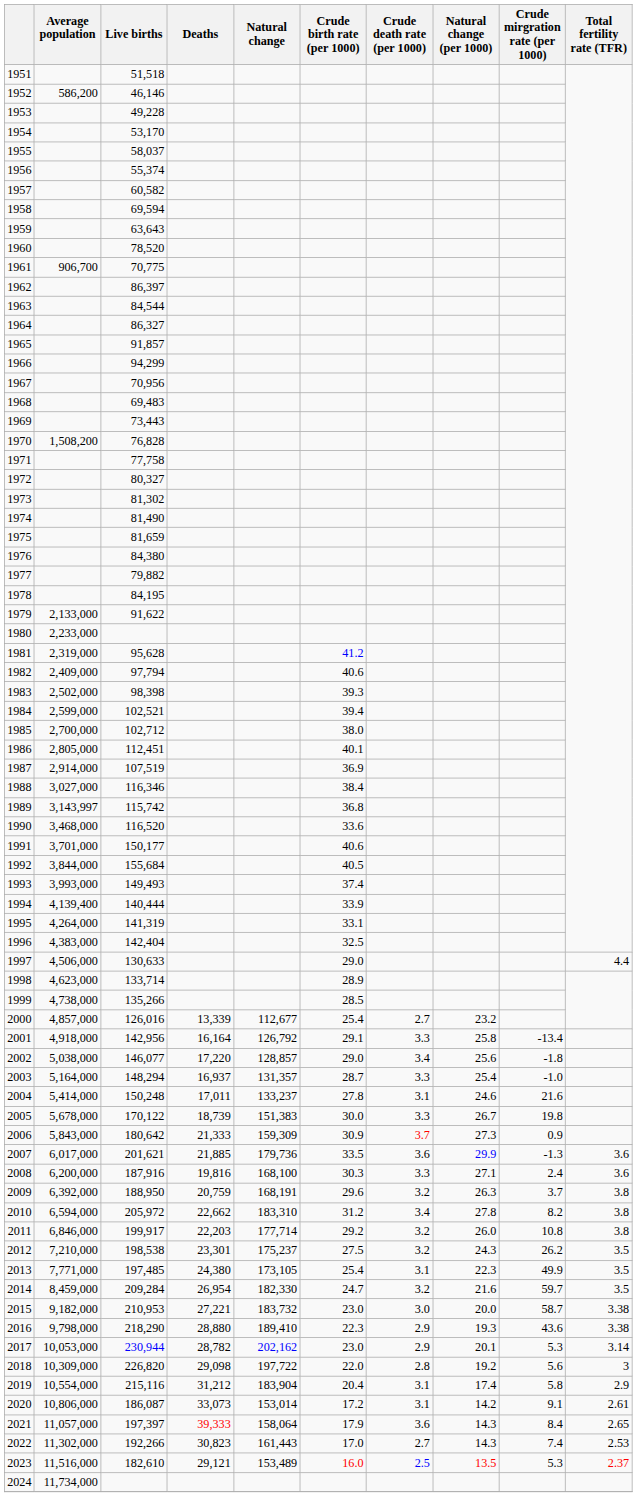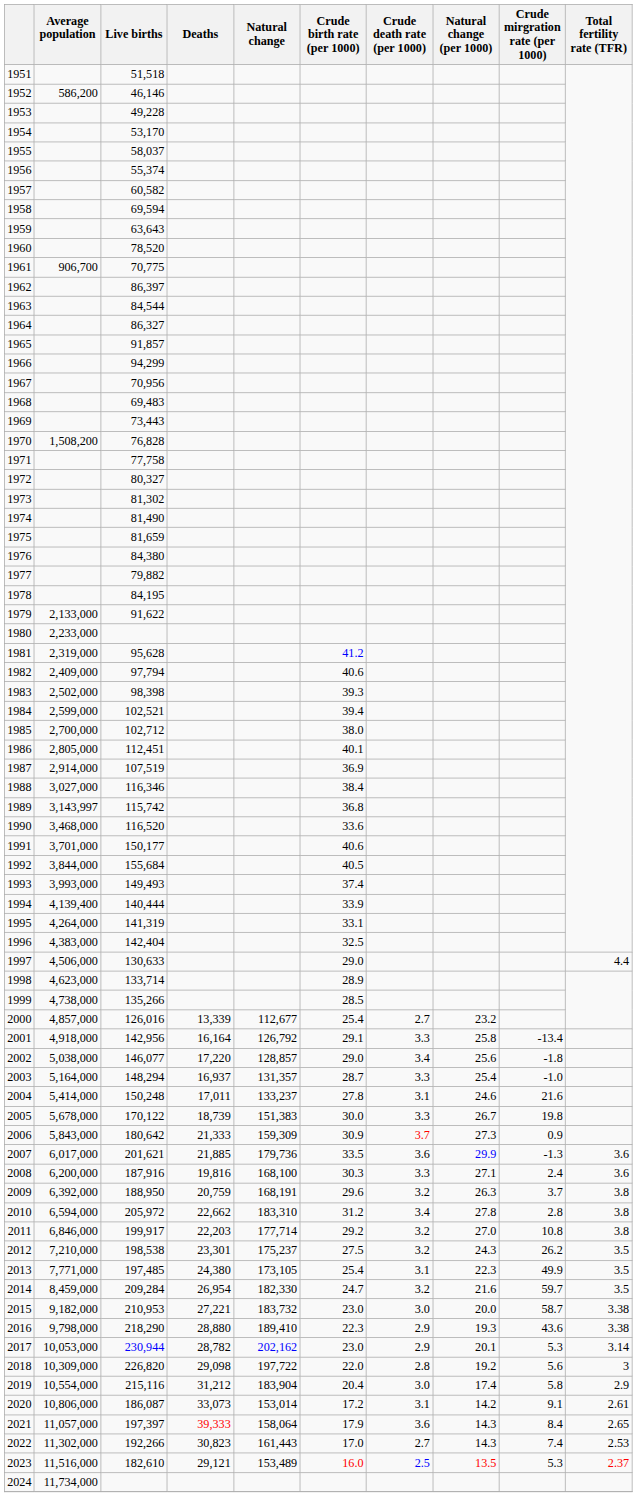(555, 1212) 8.2 -> (555, 1212) 2.8
(486, 1231) 26.0 -> (486, 1231) 27.0
(422, 1385) 3.1 -> (422, 1385) 3.0
